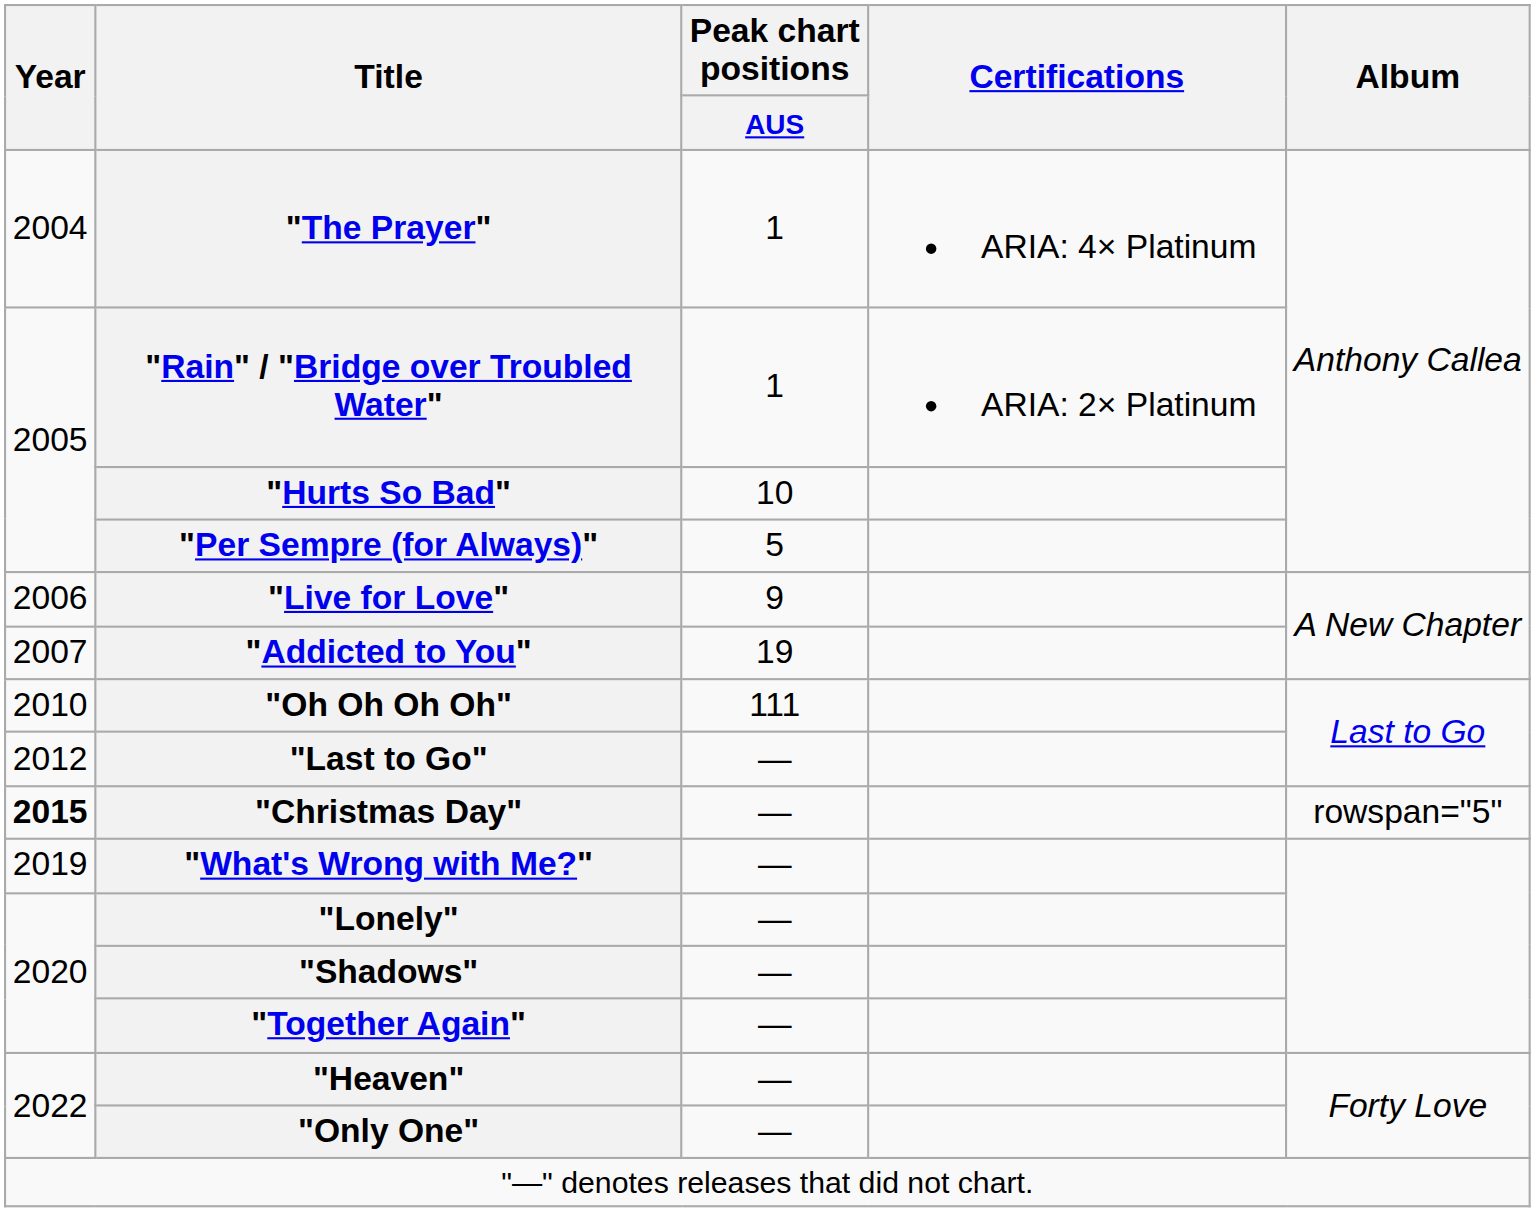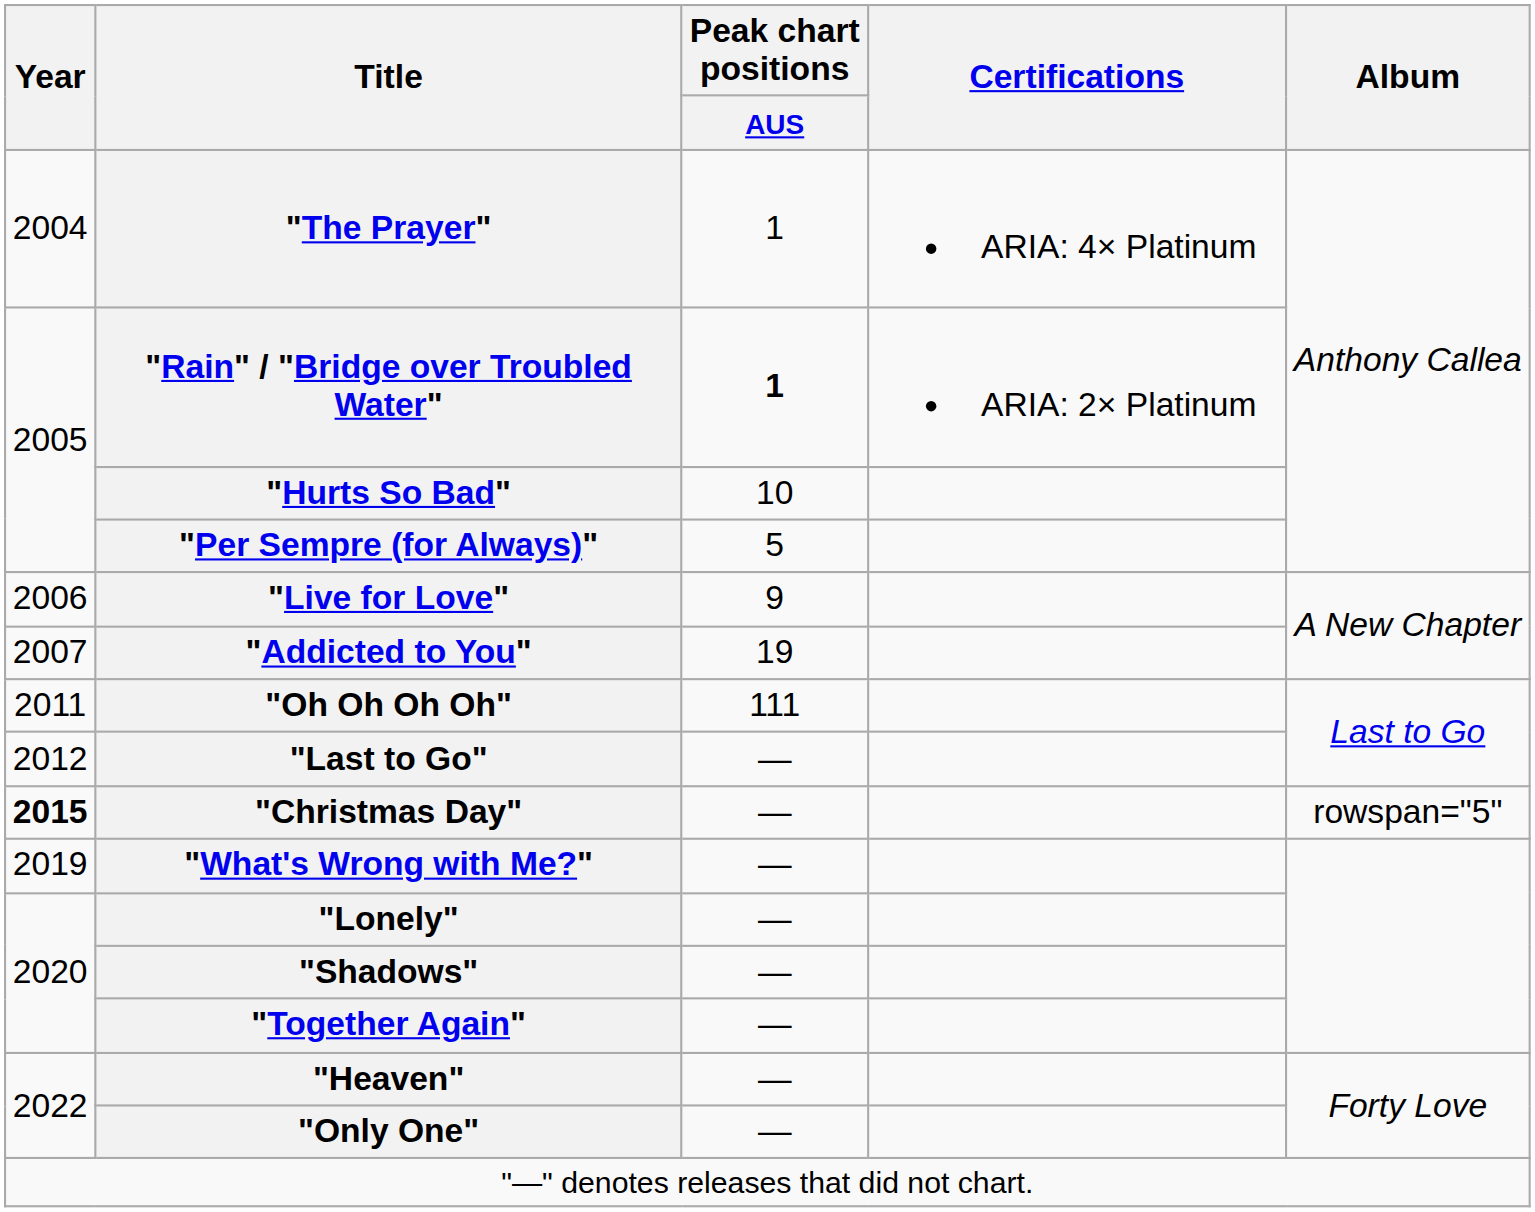(775, 386) normal -> (775, 386) bold
(50, 705) 2010 -> (50, 705) 2011
